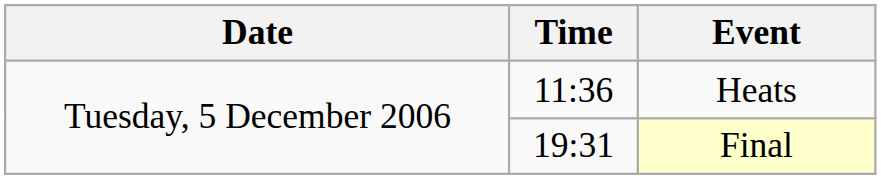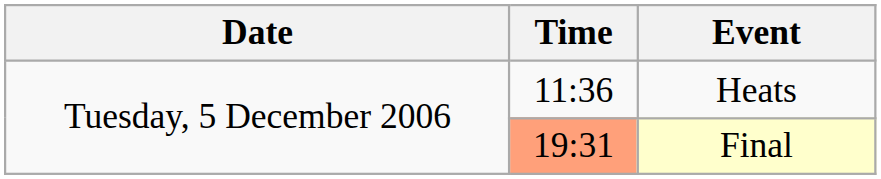(574, 145) no background -> (574, 145) lightsalmon background
